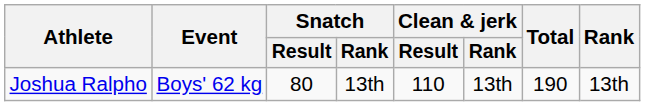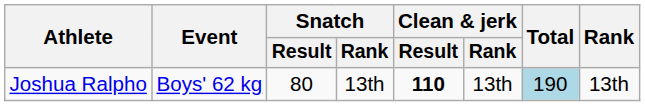(428, 85) normal -> (428, 85) bold
(550, 85) no background -> (550, 85) lightblue background
